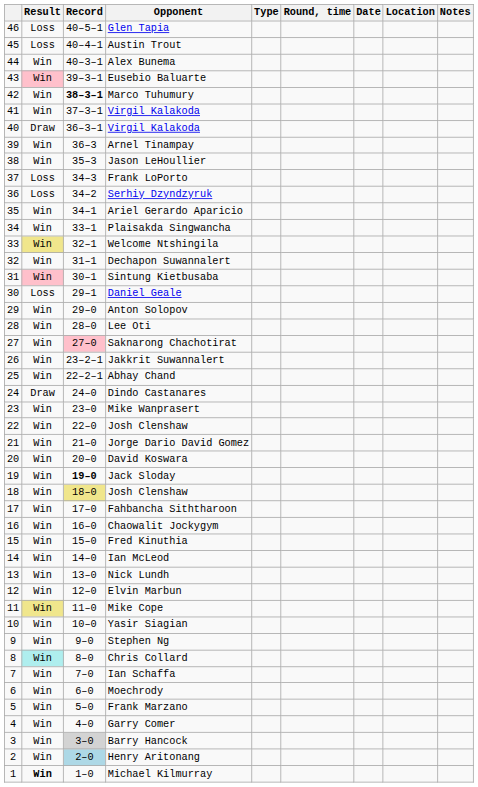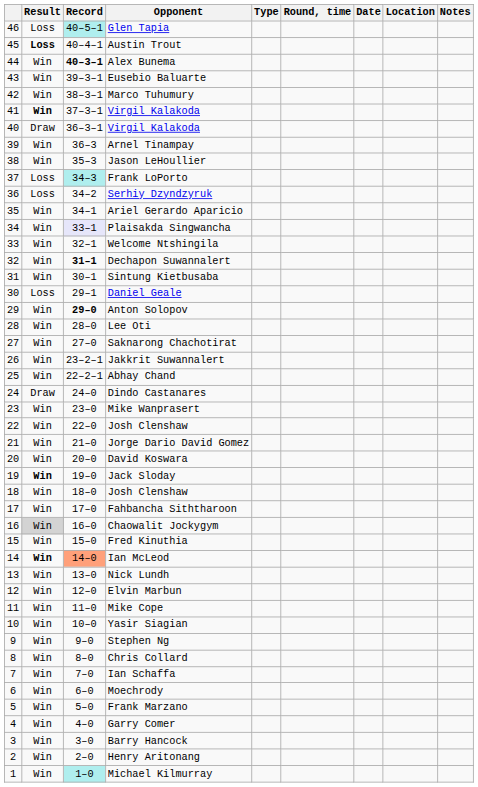(84, 30) no background -> (84, 30) paleturquoise background
(43, 46) normal -> (43, 46) bold
(84, 63) normal -> (84, 63) bold
(43, 79) pink background -> (43, 79) no background
(84, 96) bold -> (84, 96) normal
(43, 112) normal -> (43, 112) bold
(84, 179) no background -> (84, 179) paleturquoise background
(84, 228) no background -> (84, 228) lavender background
(43, 245) khaki background -> (43, 245) no background
(84, 261) normal -> (84, 261) bold
(43, 278) pink background -> (43, 278) no background
(84, 311) normal -> (84, 311) bold
(84, 344) pink background -> (84, 344) no background
(43, 476) normal -> (43, 476) bold
(84, 476) bold -> (84, 476) normal
(84, 493) khaki background -> (84, 493) no background
(43, 526) no background -> (43, 526) lightgrey background
(43, 559) normal -> (43, 559) bold
(84, 559) no background -> (84, 559) lightsalmon background
(43, 609) khaki background -> (43, 609) no background
(43, 658) paleturquoise background -> (43, 658) no background
(84, 741) lightgrey background -> (84, 741) no background
(84, 758) lightblue background -> (84, 758) no background
(43, 774) bold -> (43, 774) normal
(84, 774) no background -> (84, 774) paleturquoise background
